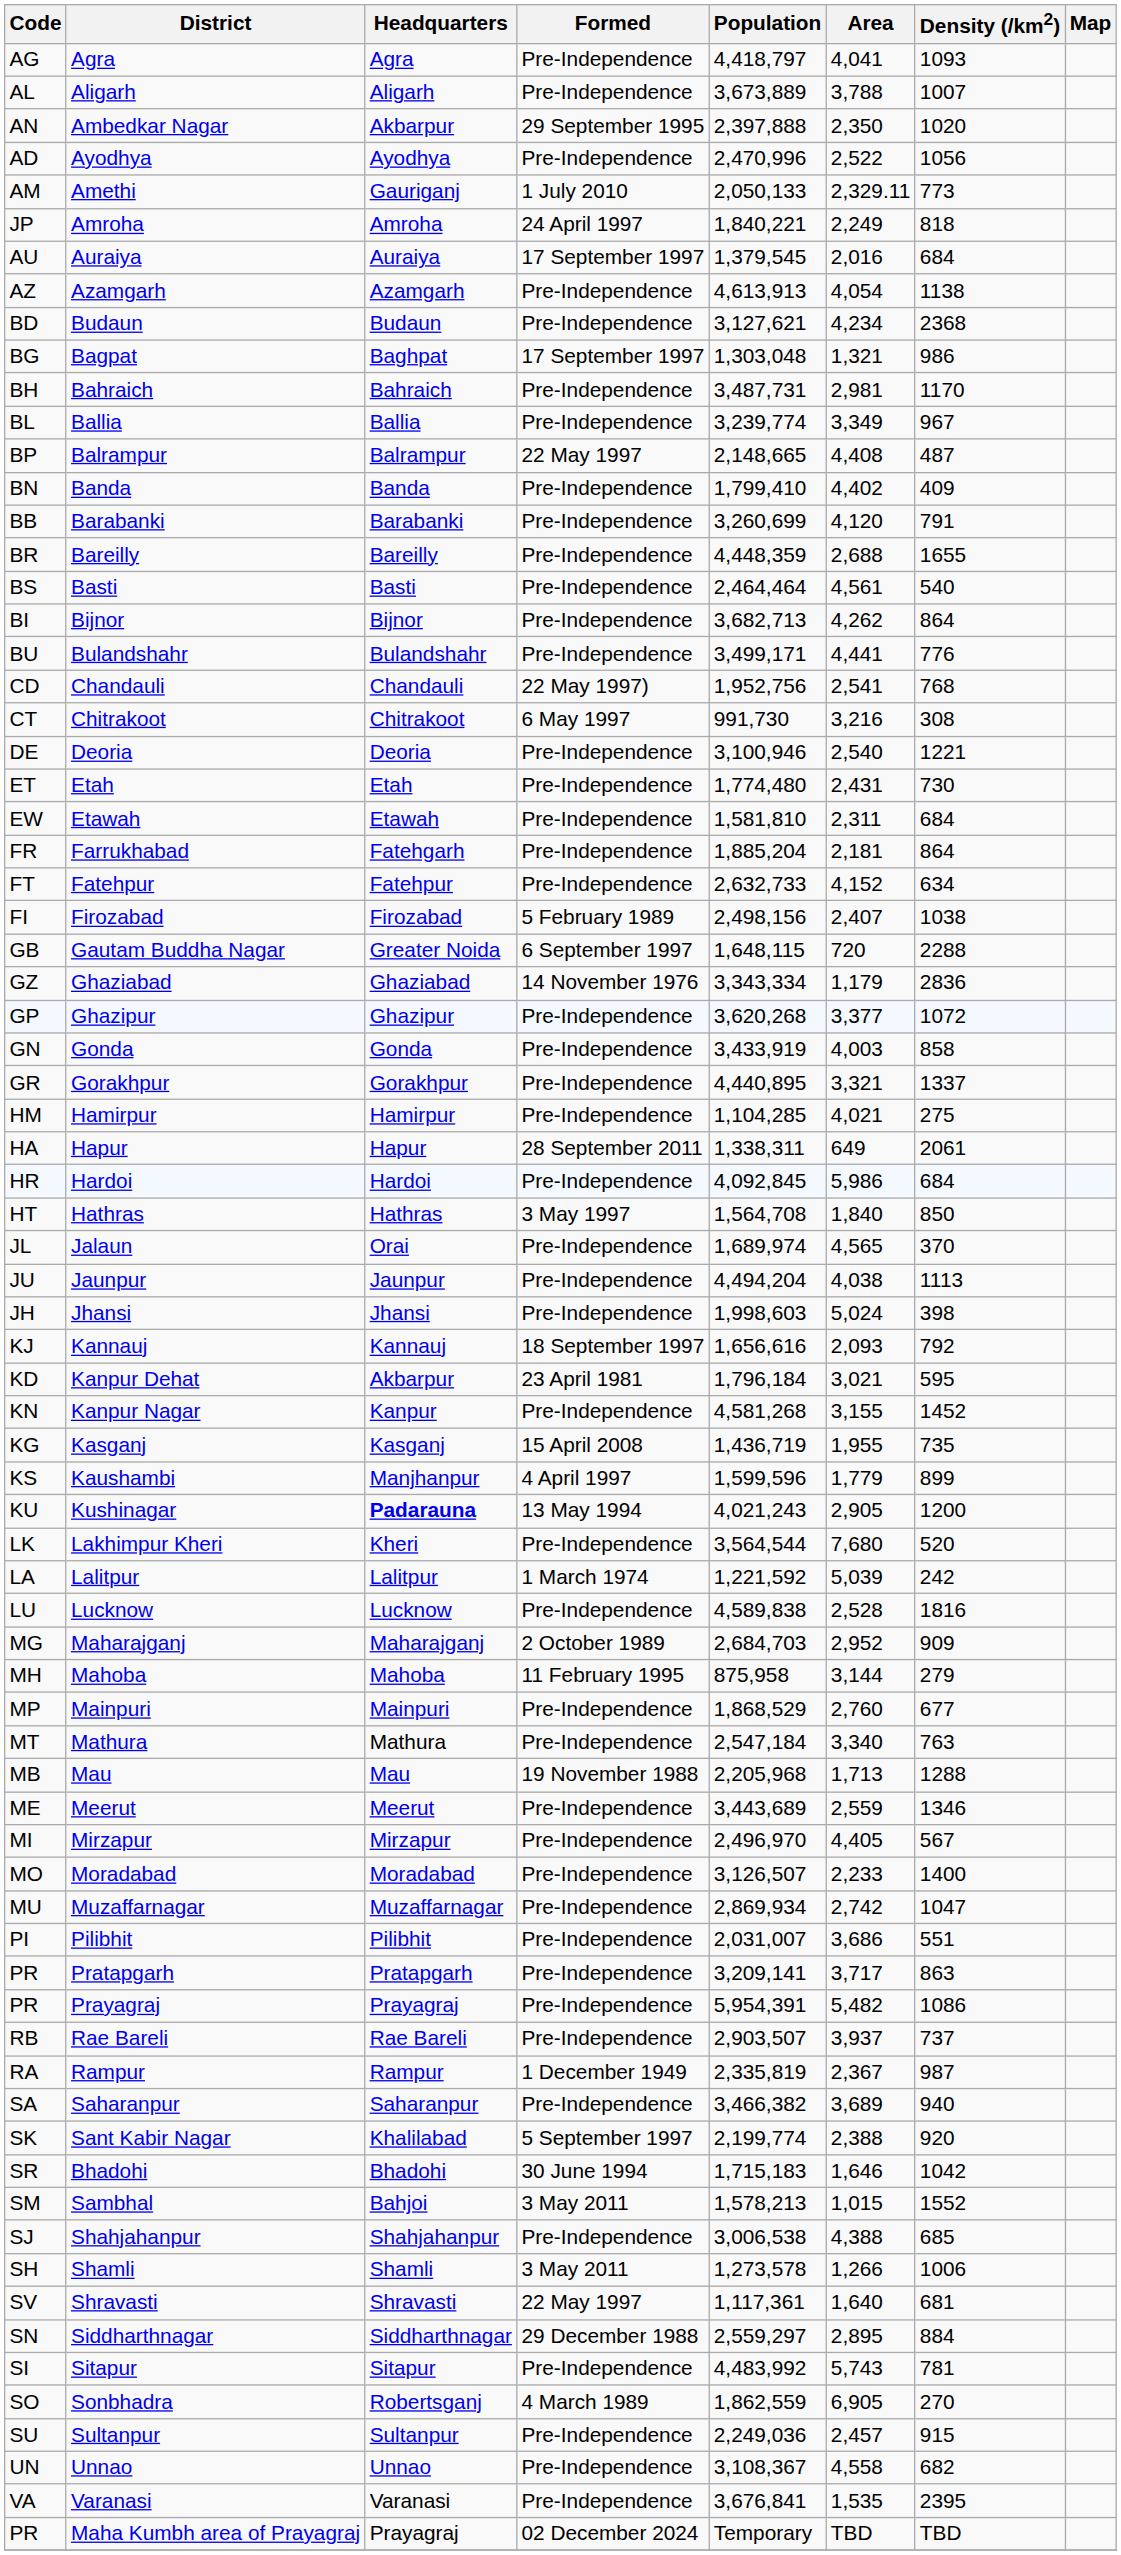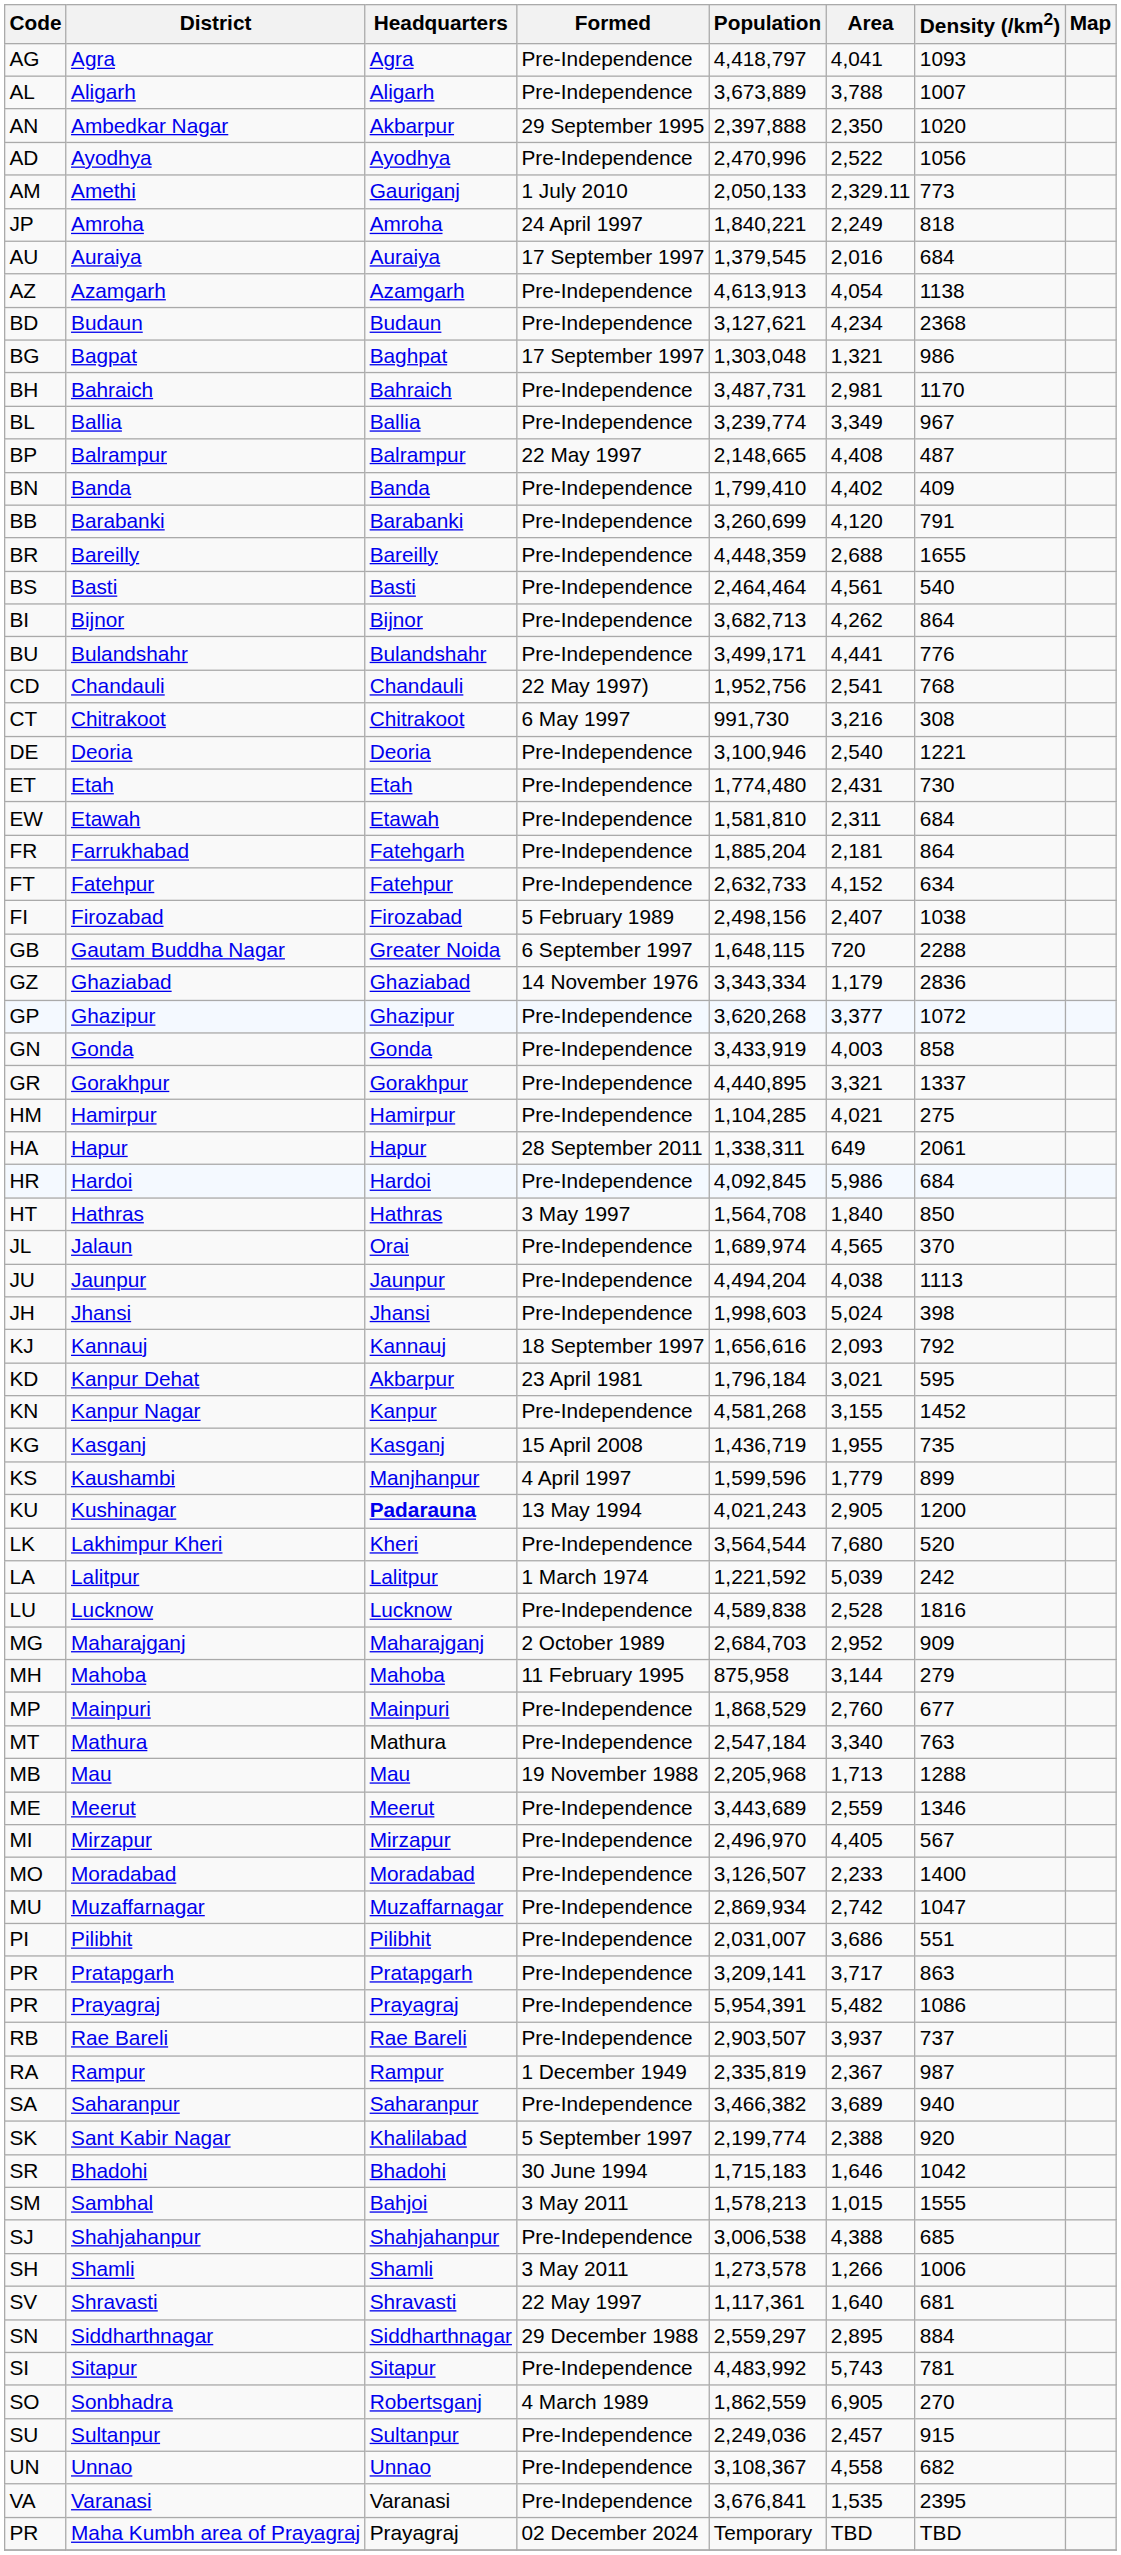(943, 2203) 1552 -> (943, 2203) 1555
